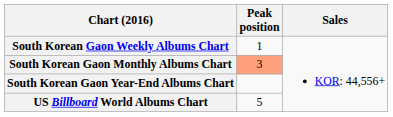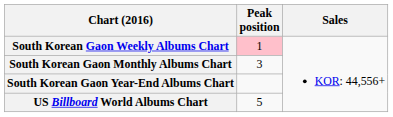(259, 45) no background -> (259, 45) pink background
(259, 64) lightsalmon background -> (259, 64) no background
